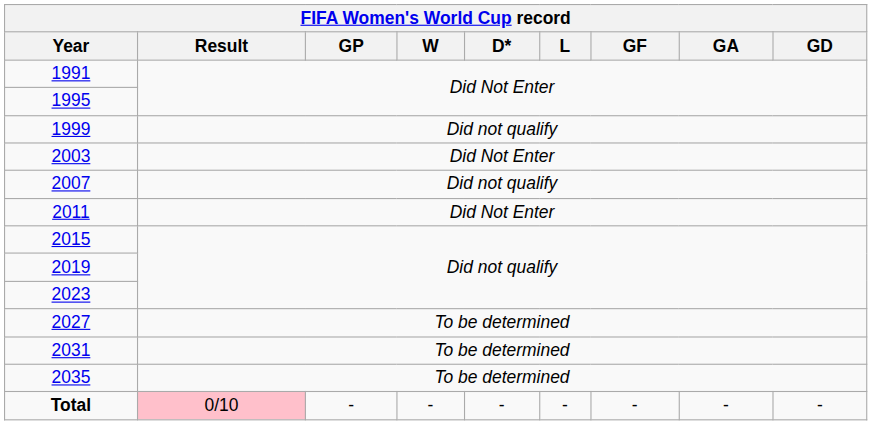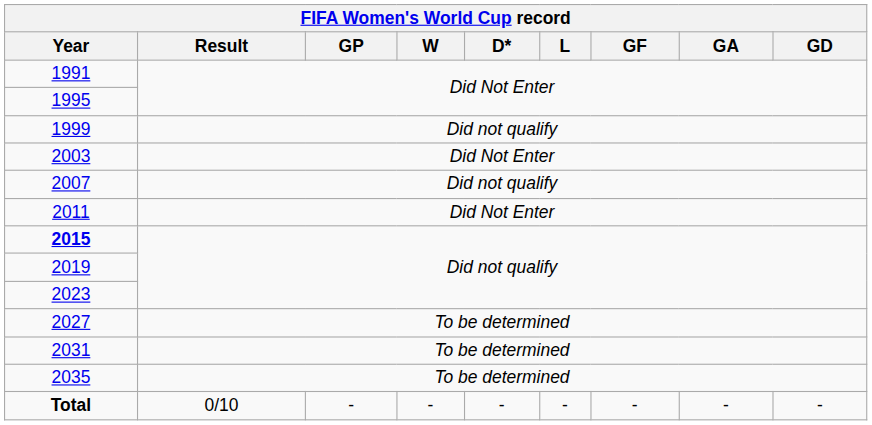(71, 239) normal -> (71, 239) bold
(221, 405) pink background -> (221, 405) no background
